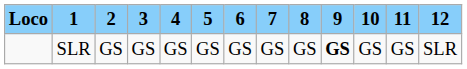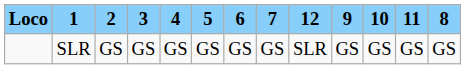columns swapped: (305, 19) <-> (440, 19)
(338, 48) bold -> (347, 48) normal
